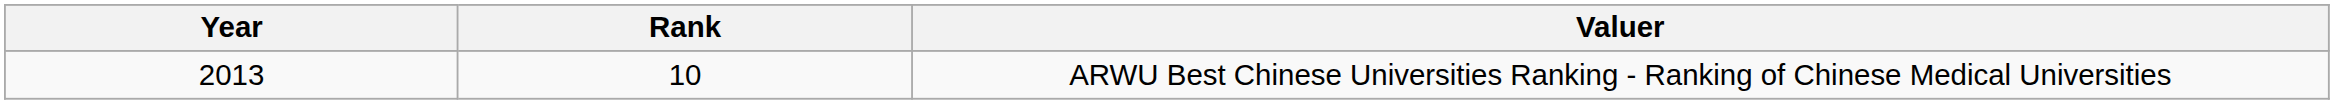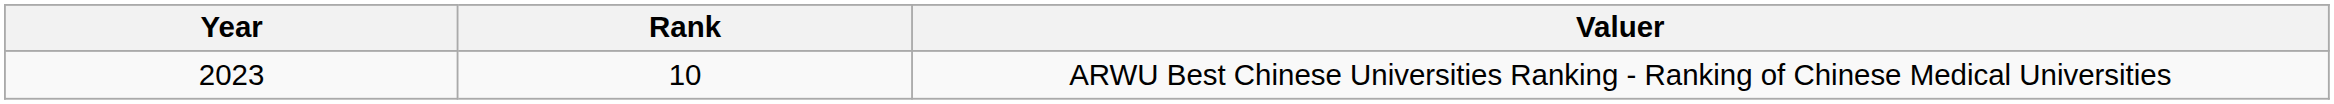(232, 74) 2013 -> (232, 74) 2023
